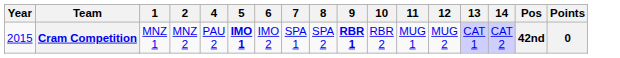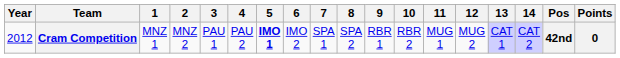+ column: (214, 13)
(20, 37) 2015 -> (20, 37) 2012
(352, 37) bold -> (380, 37) normal
